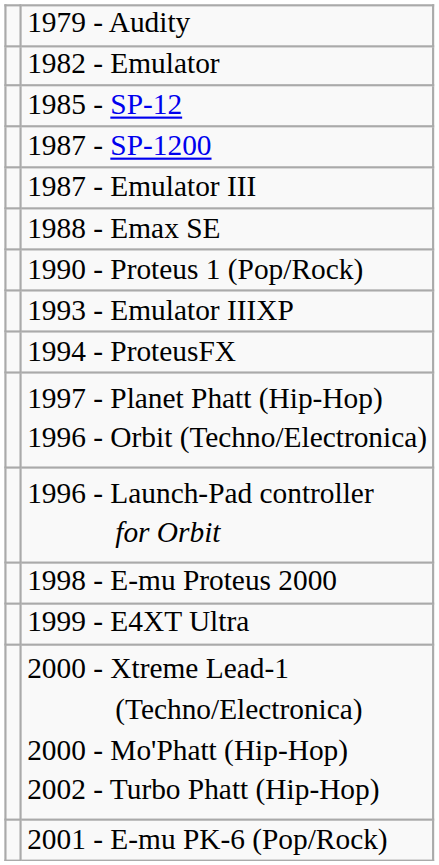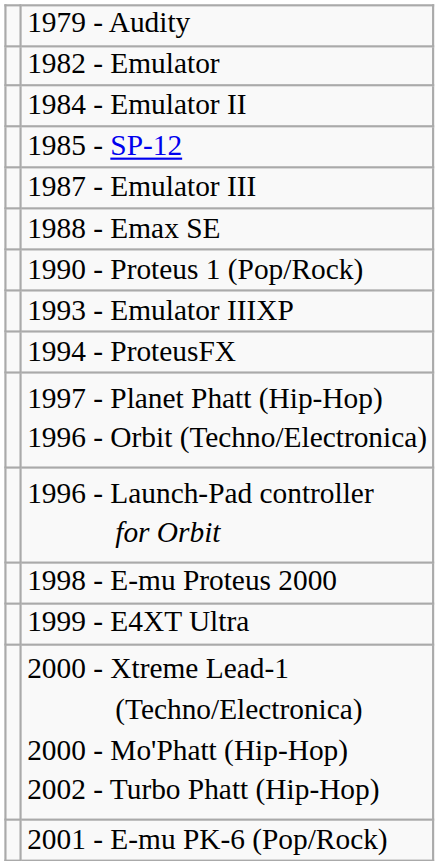+ row: (137, 105)
- row: (119, 146)
